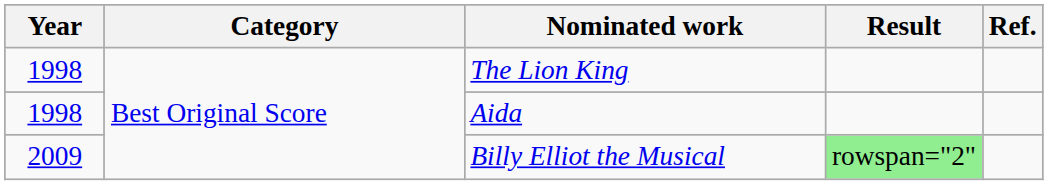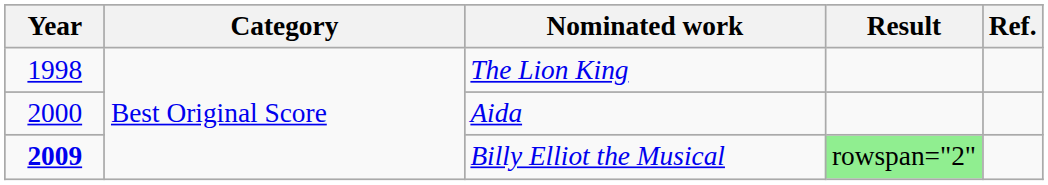(55, 112) 1998 -> (55, 112) 2000
(55, 156) normal -> (55, 156) bold
